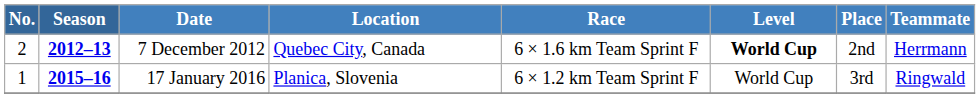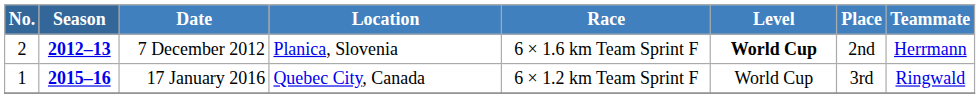(349, 49) Quebec City, Canada -> (336, 49) Planica, Slovenia
(336, 78) Planica, Slovenia -> (349, 78) Quebec City, Canada
